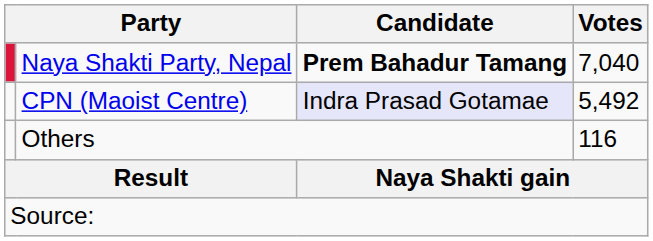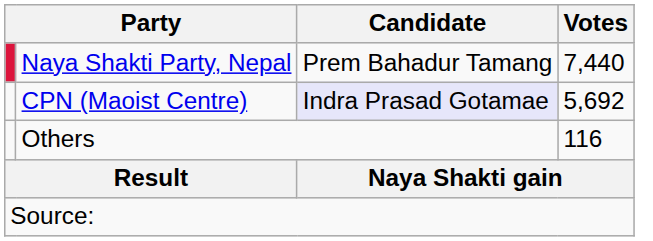(435, 62) bold -> (428, 62) normal
(609, 62) 7,040 -> (594, 62) 7,440
(609, 100) 5,492 -> (594, 100) 5,692
